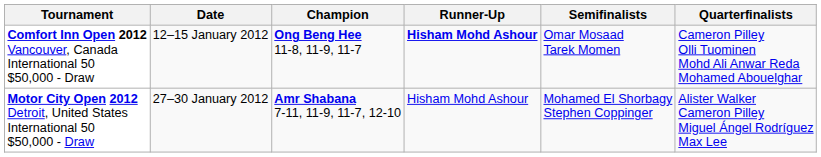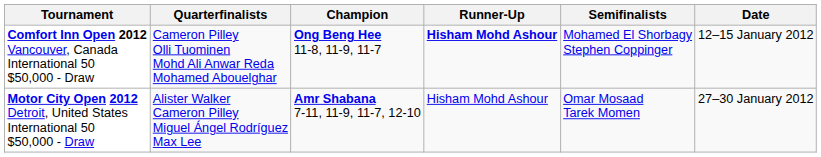columns swapped: (211, 15) <-> (746, 15)
(584, 42) Omar Mosaad Tarek Momen -> (628, 42) Mohamed El Shorbagy Stephen Coppinger
(608, 106) Mohamed El Shorbagy Stephen Coppinger -> (603, 106) Omar Mosaad Tarek Momen
